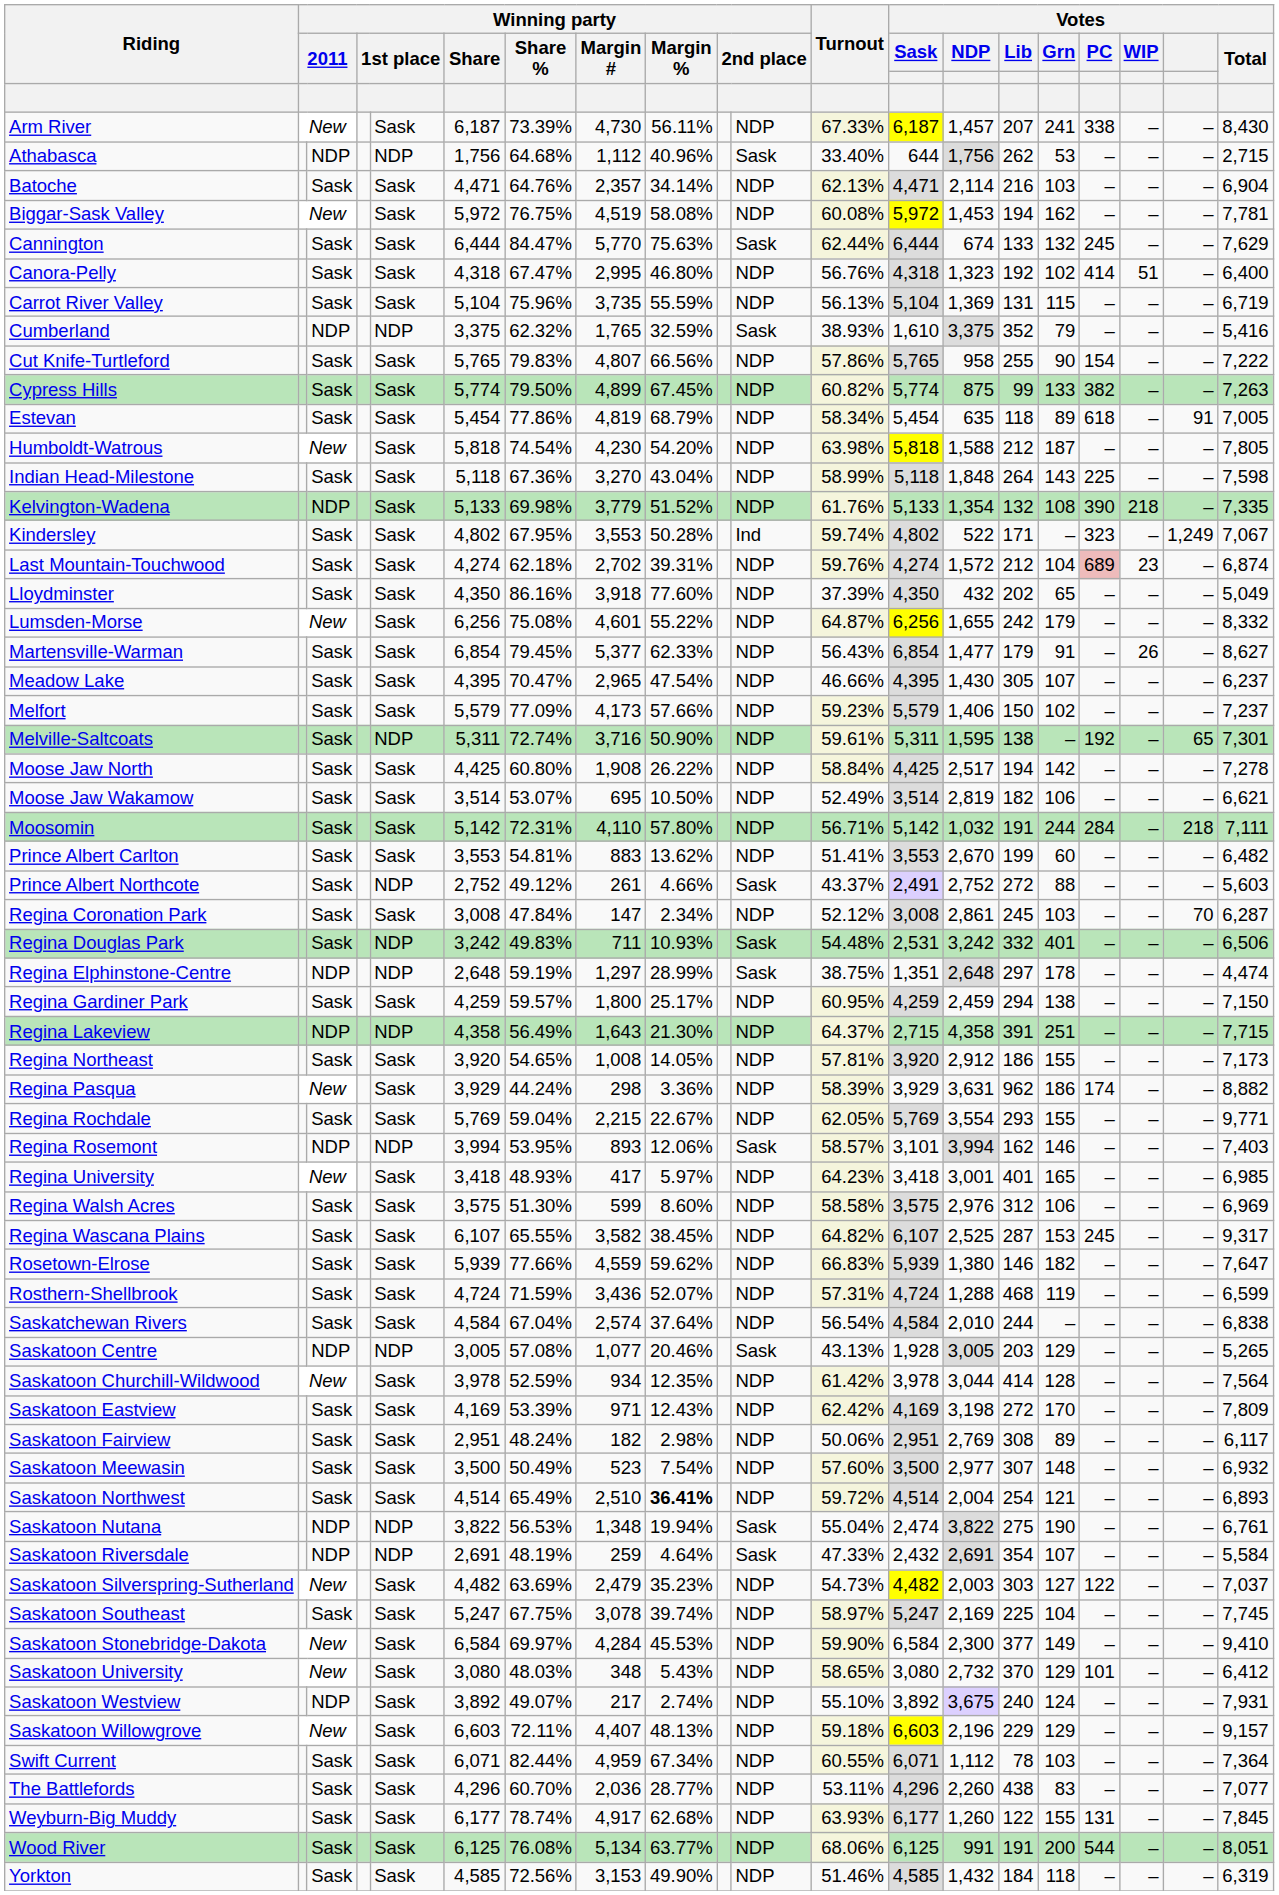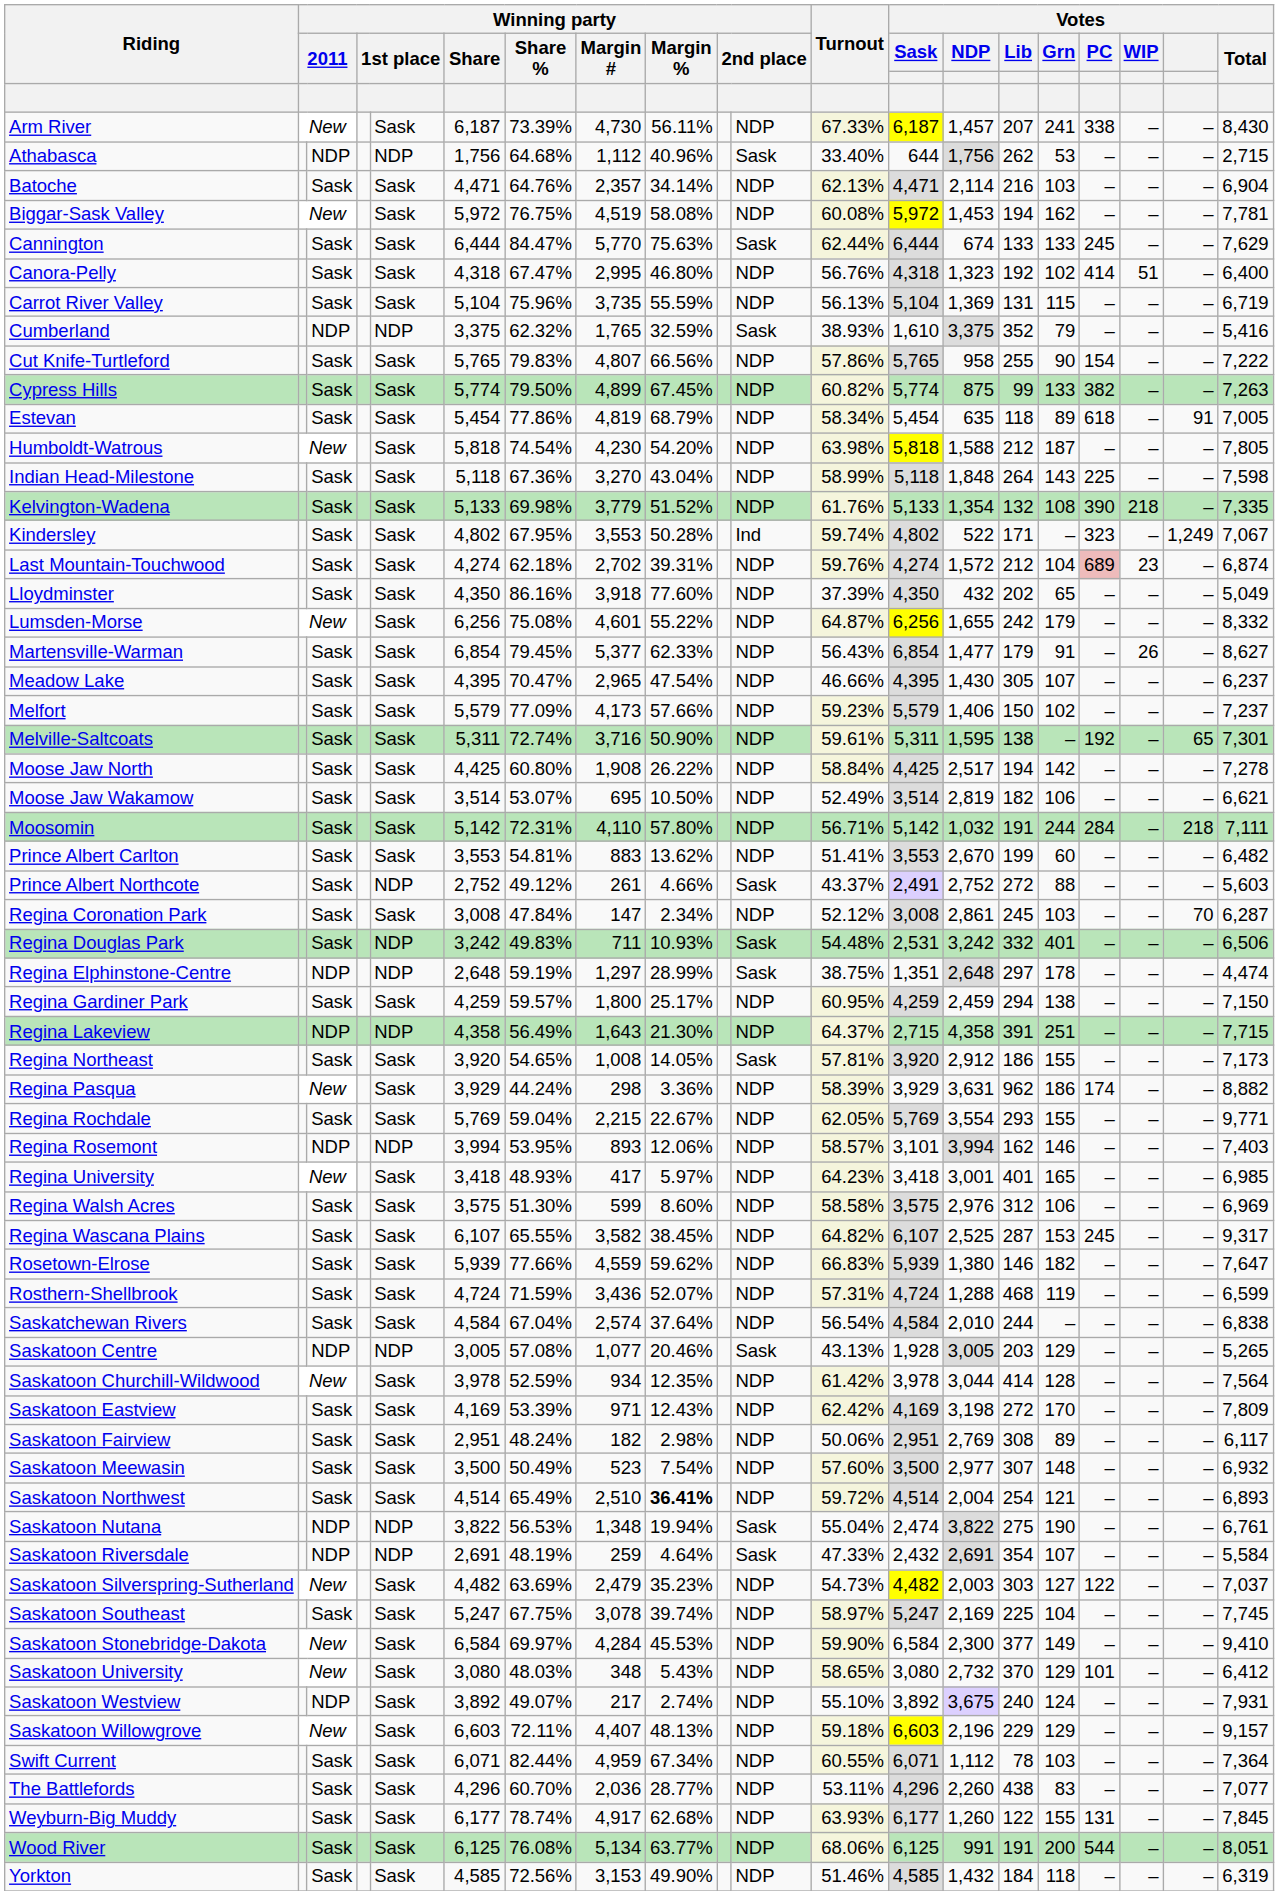(1060, 243) 132 -> (1060, 243) 133
(331, 506) NDP -> (332, 506) Sask
(394, 739) NDP -> (395, 739) Sask
(755, 1060) NDP -> (756, 1060) Sask
(756, 1147) Sask -> (755, 1147) NDP
